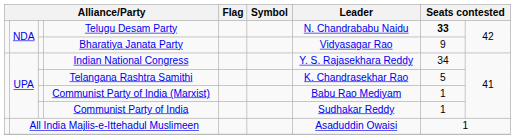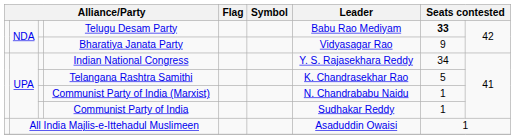(356, 28) N. Chandrababu Naidu -> (356, 28) Babu Rao Mediyam
(356, 93) Babu Rao Mediyam -> (356, 93) N. Chandrababu Naidu
